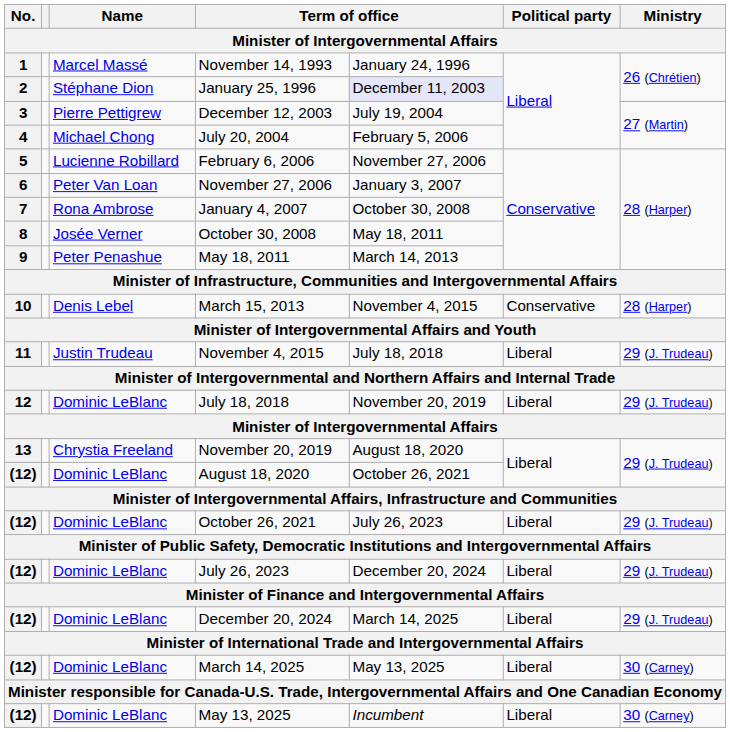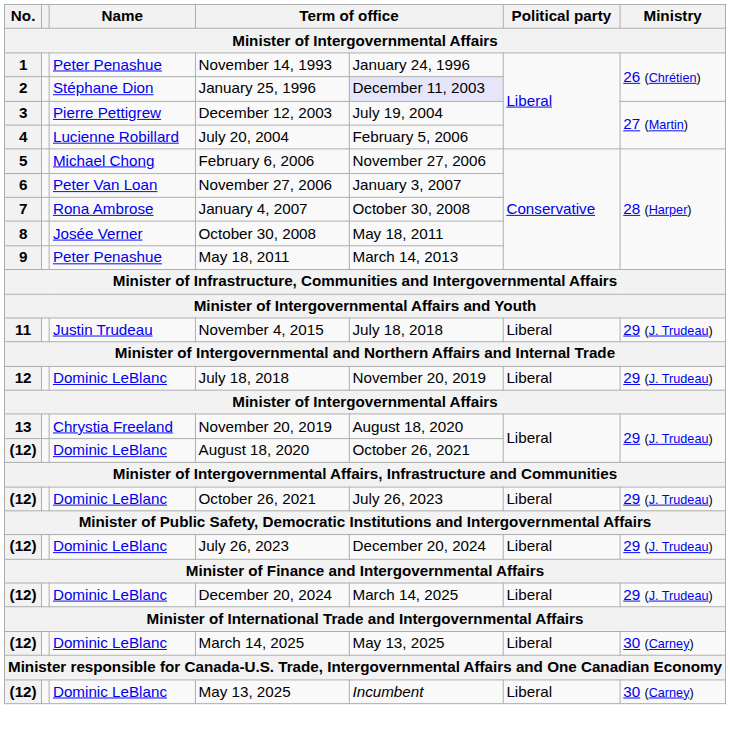(100, 64) Marcel Massé -> (107, 64) Peter Penashue
(104, 137) Michael Chong -> (116, 137) Lucienne Robillard
(116, 161) Lucienne Robillard -> (104, 161) Michael Chong
- row: (251, 305)
